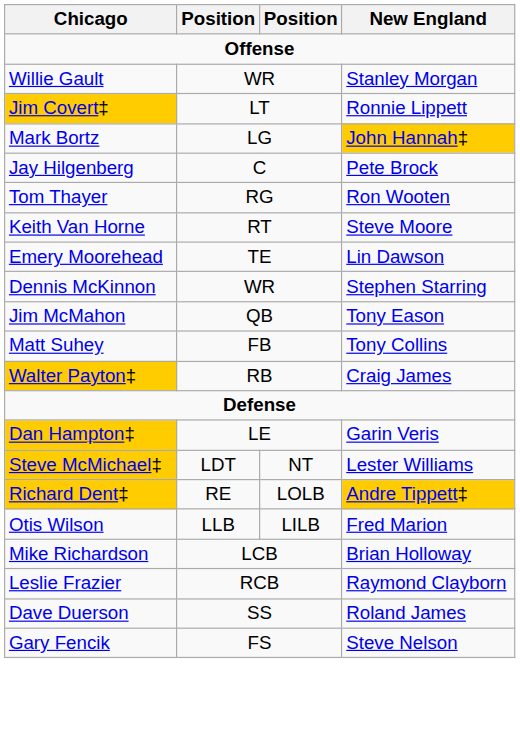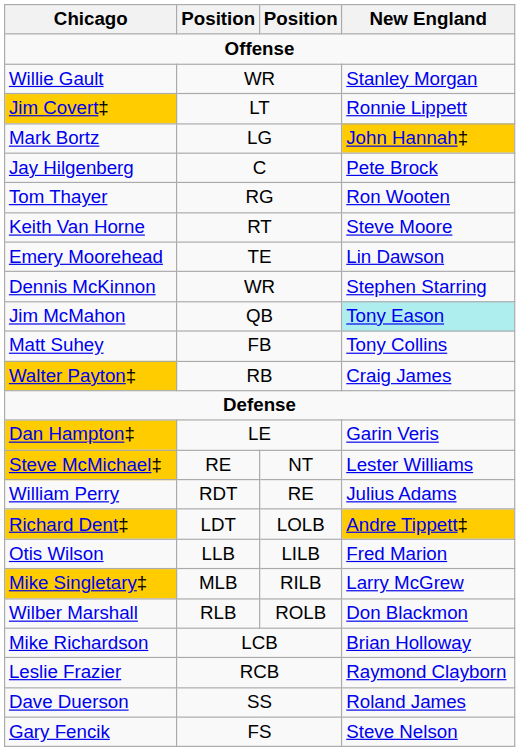(395, 316) no background -> (395, 316) paleturquoise background
(218, 464) LDT -> (218, 464) RE
+ row: (64, 494)
(218, 494) RE -> (218, 524) LDT
+ row: (78, 583)
+ row: (73, 613)
